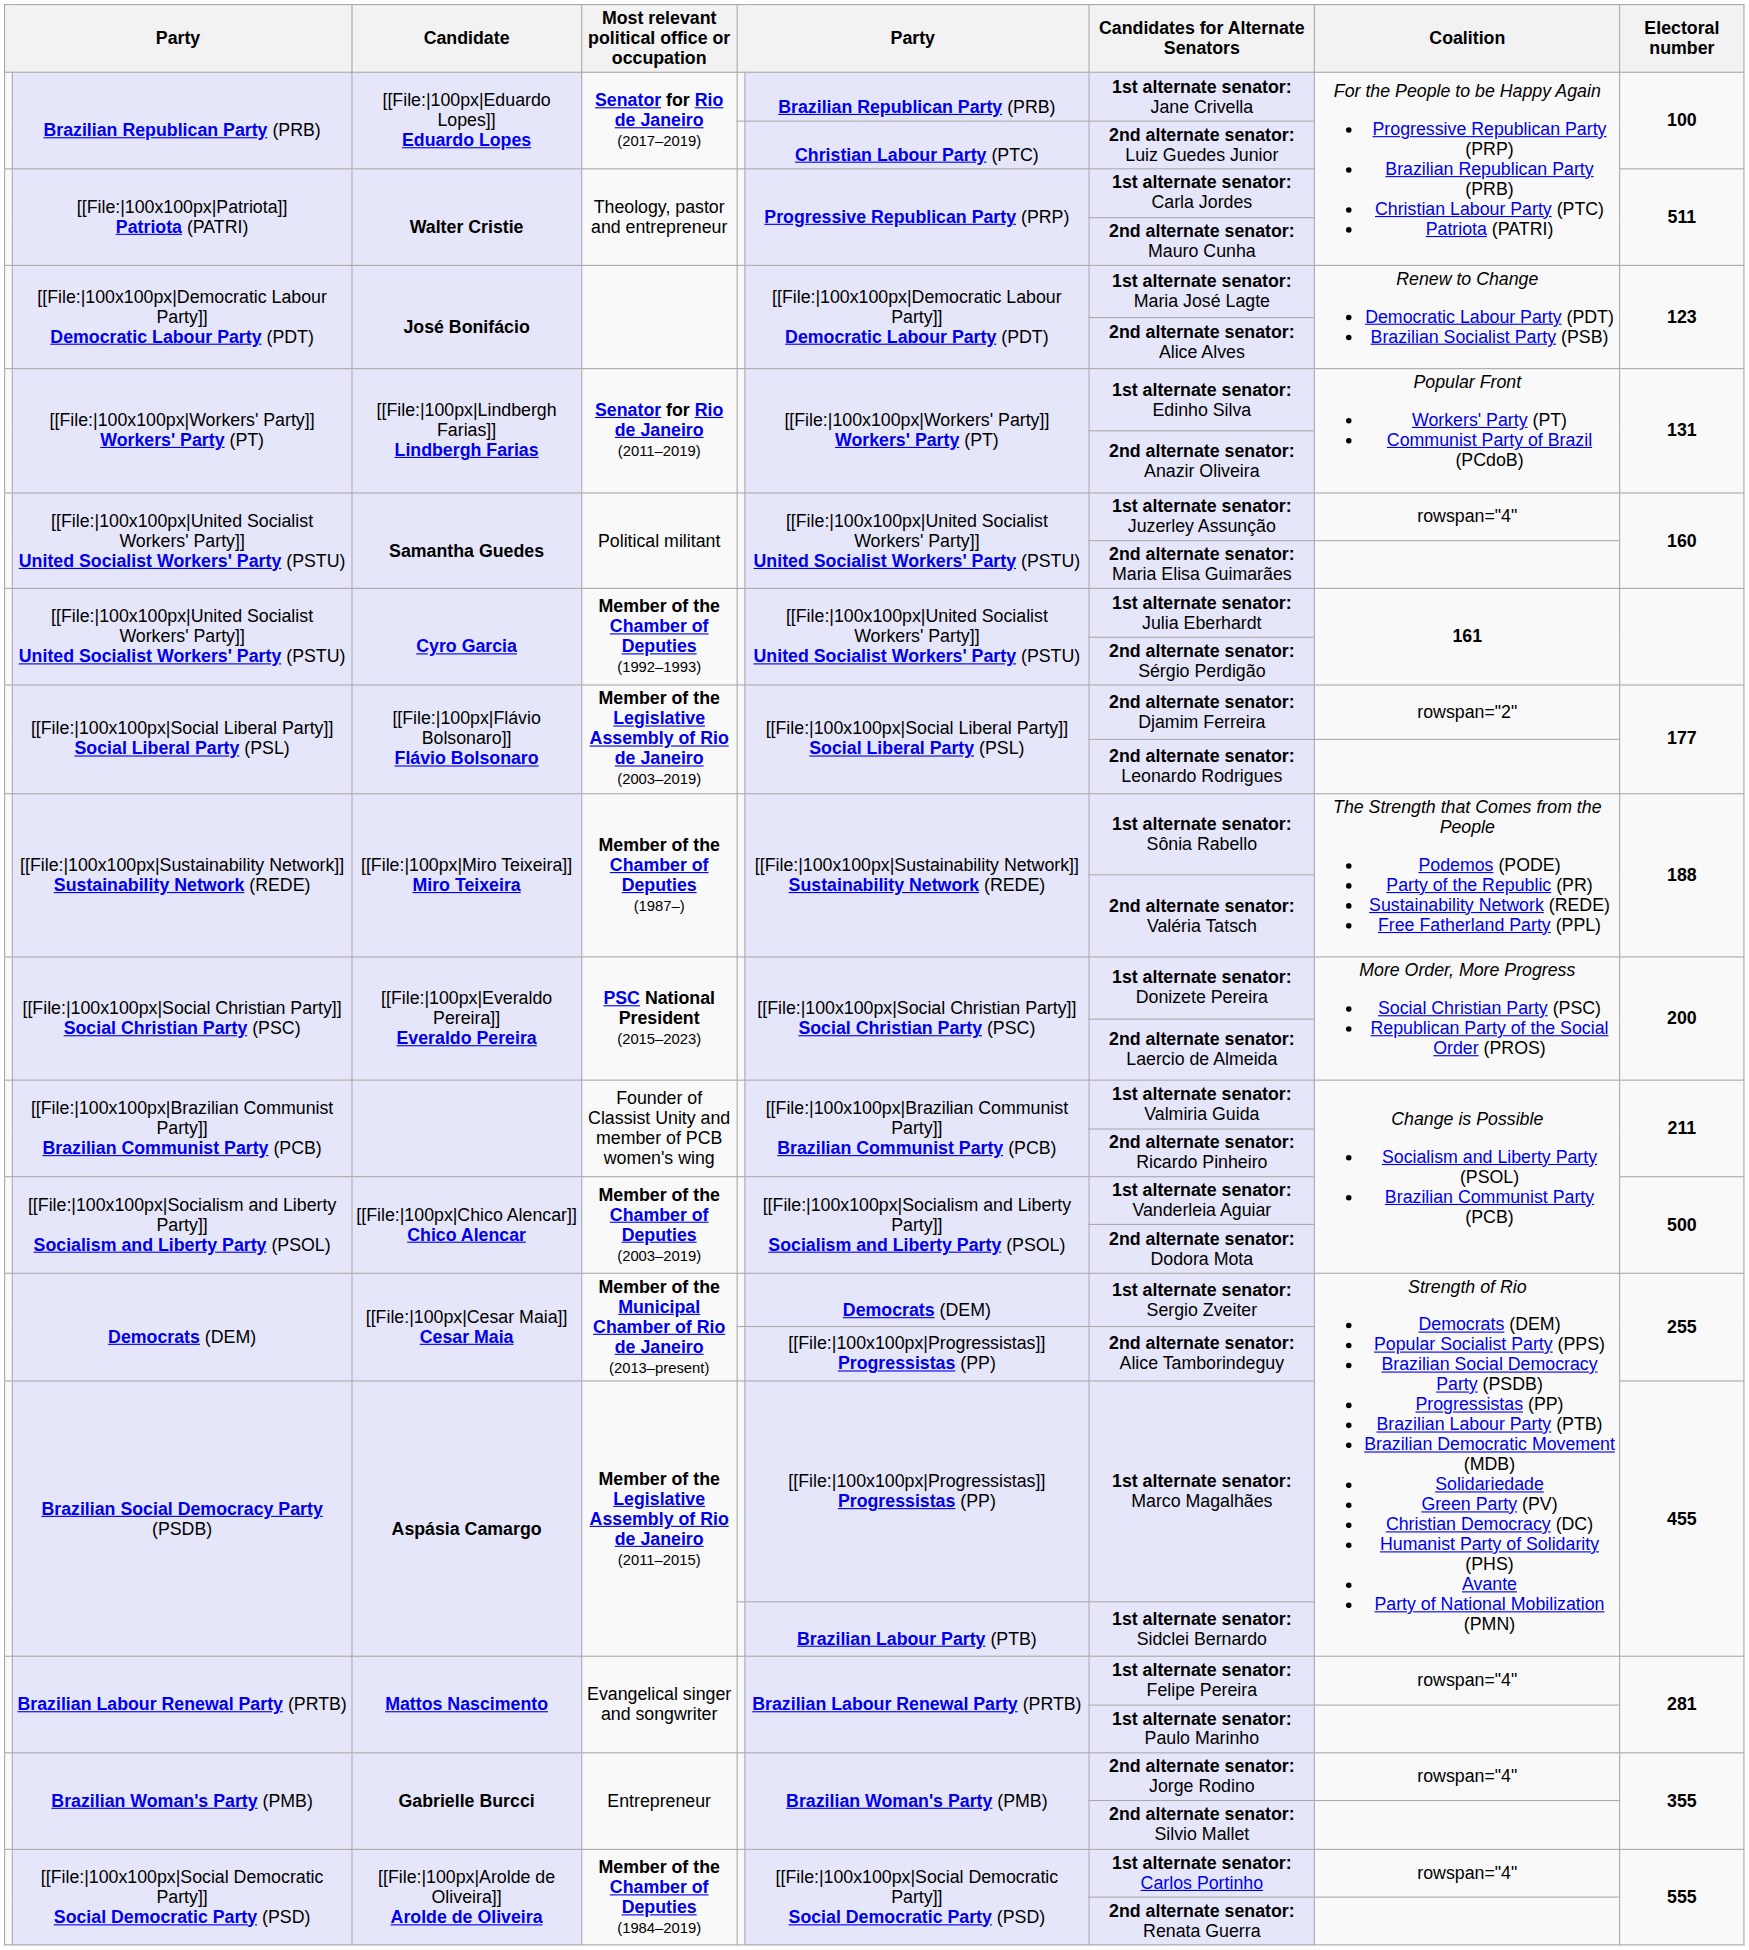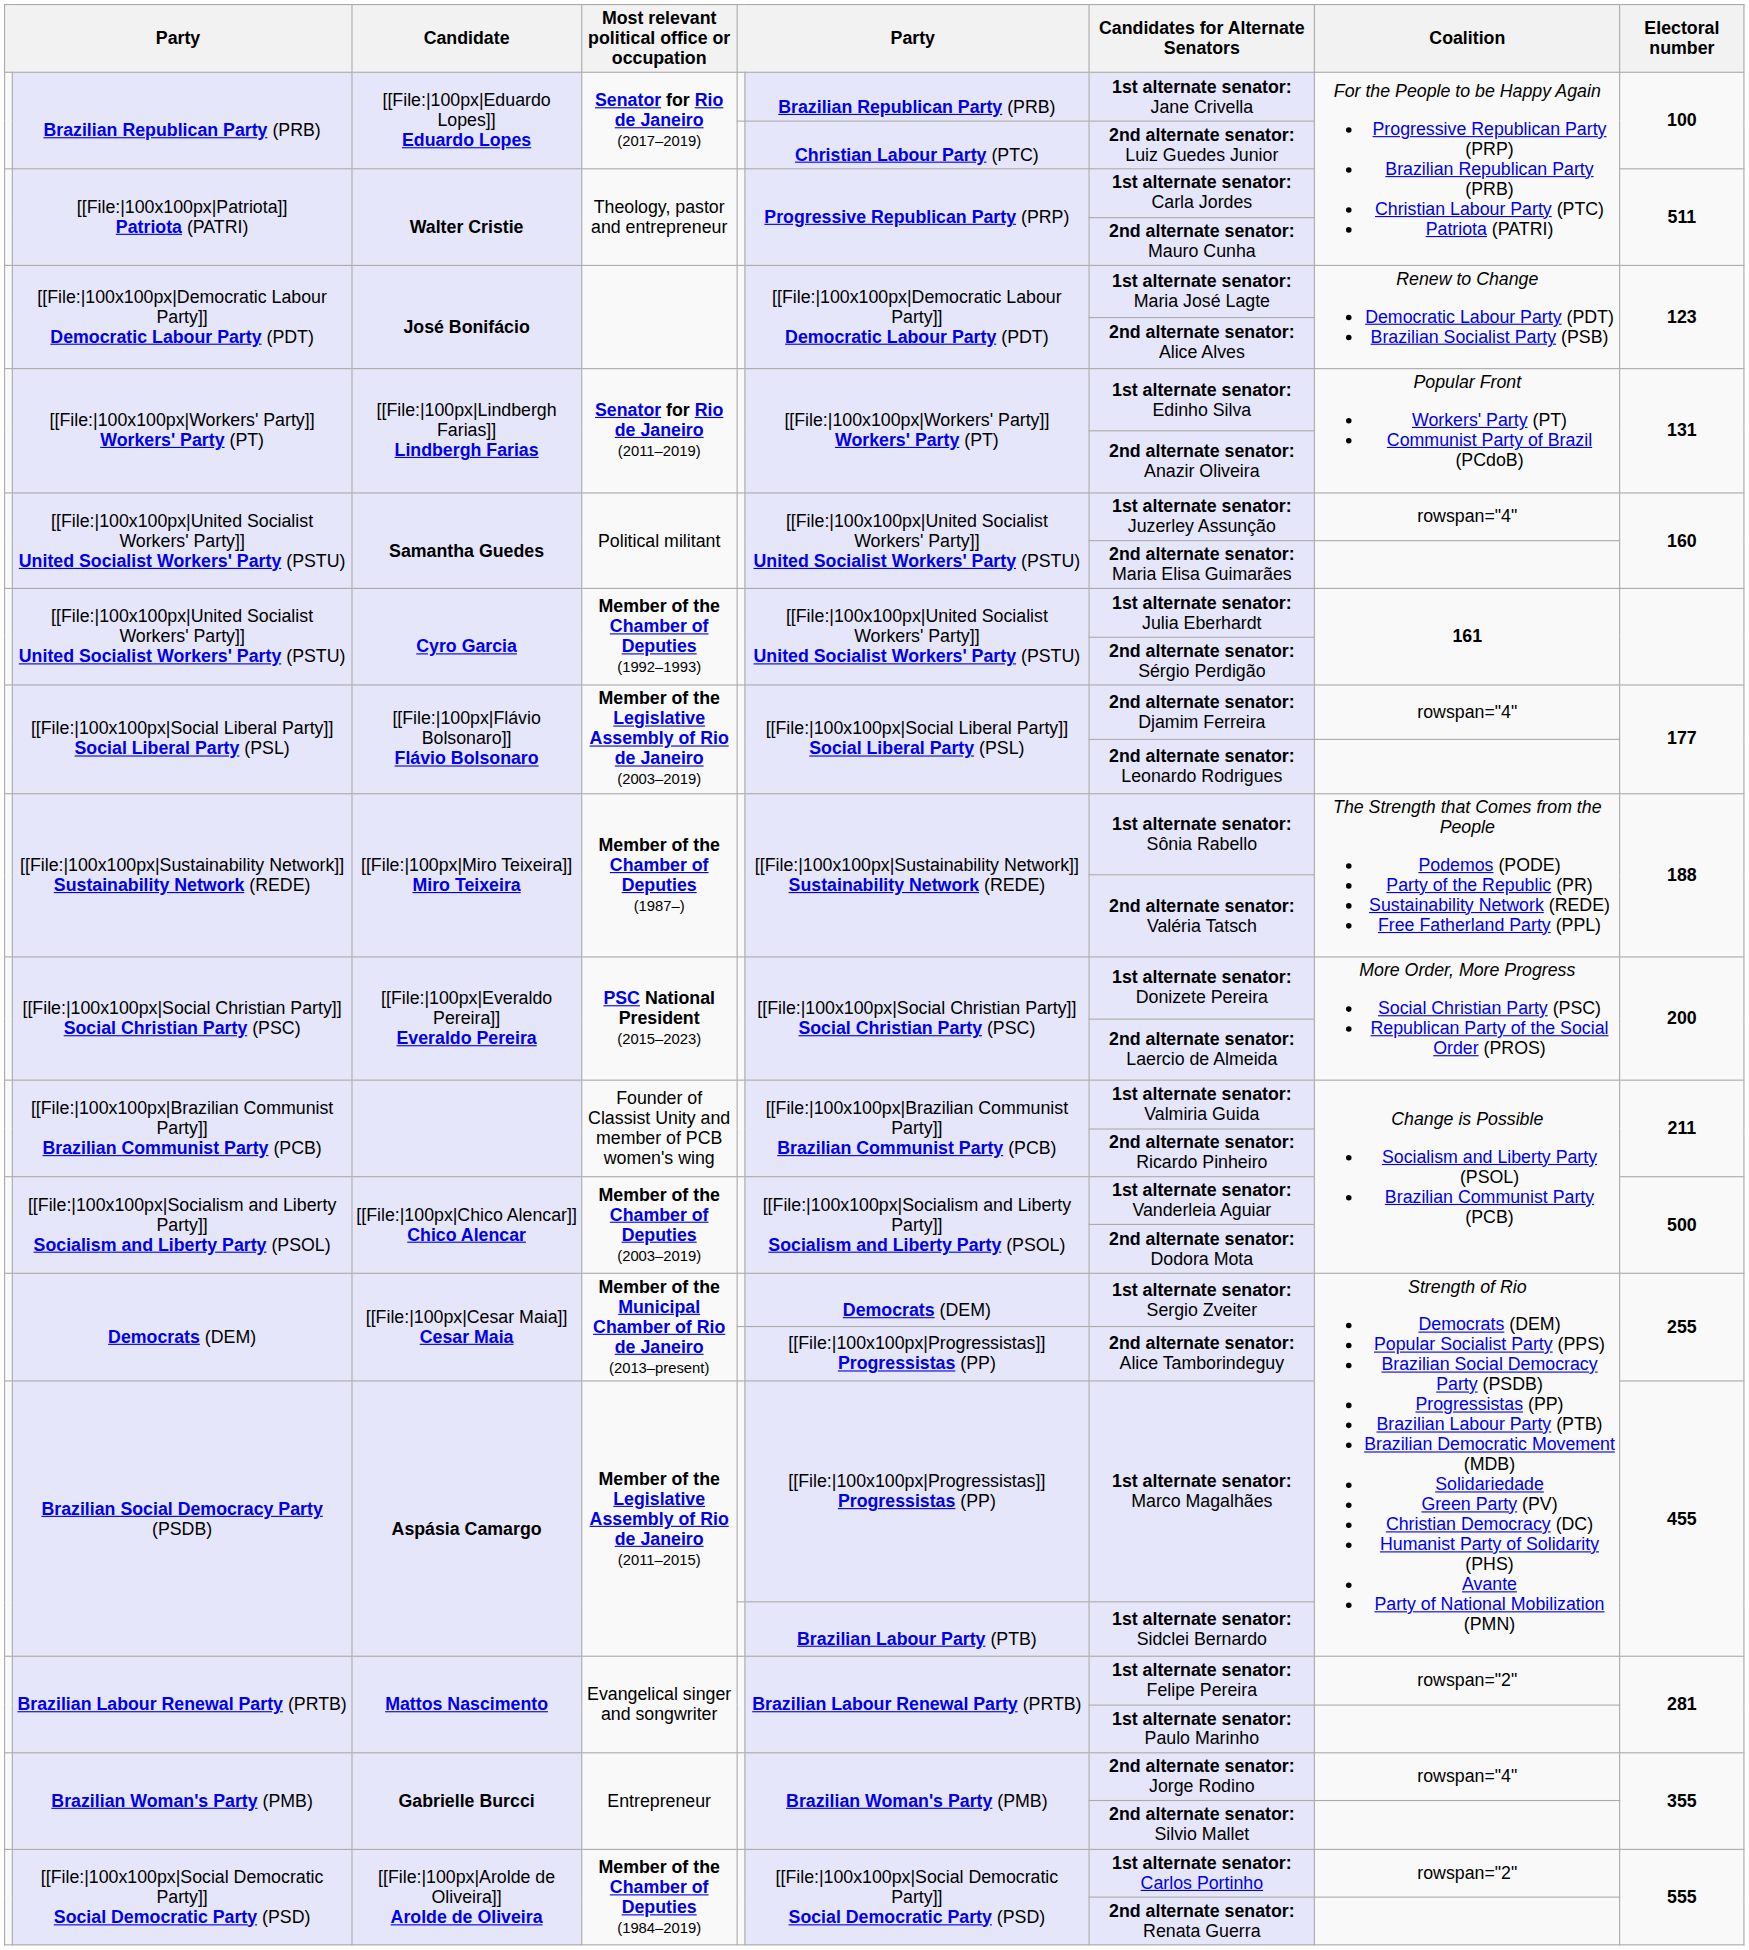(1467, 712) rowspan="2" -> (1467, 712) rowspan="4"
(1467, 1680) rowspan="4" -> (1467, 1680) rowspan="2"
(1467, 1872) rowspan="4" -> (1467, 1872) rowspan="2"
